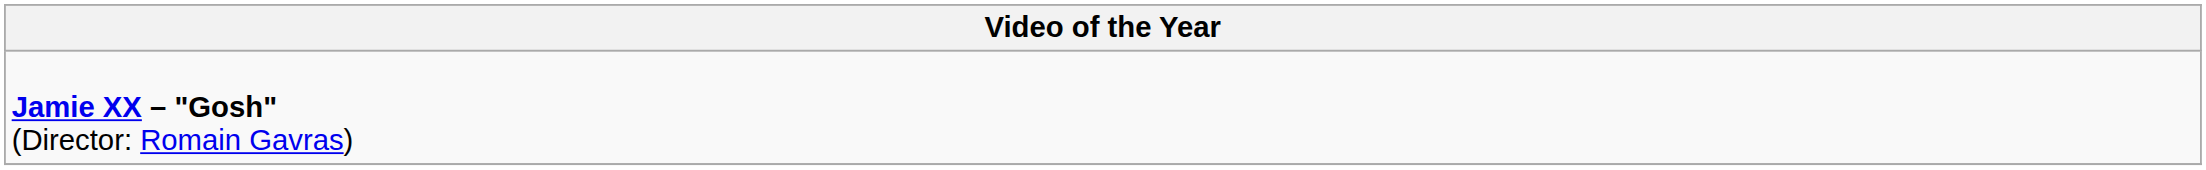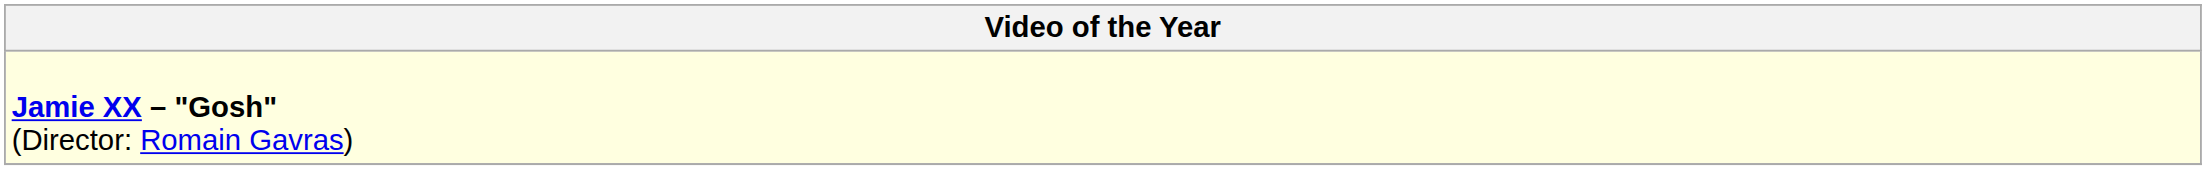(183, 123) no background -> (183, 123) lightyellow background
